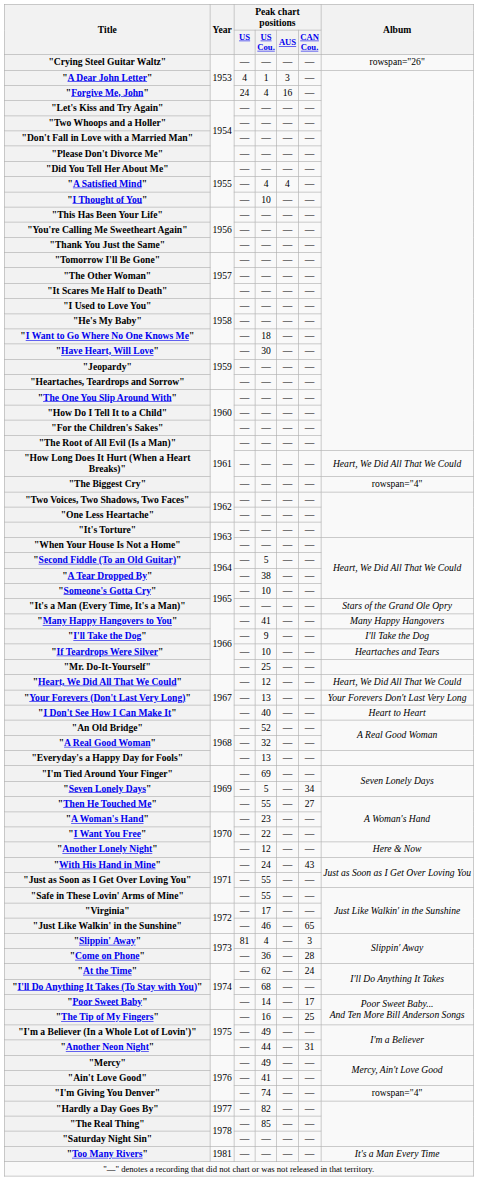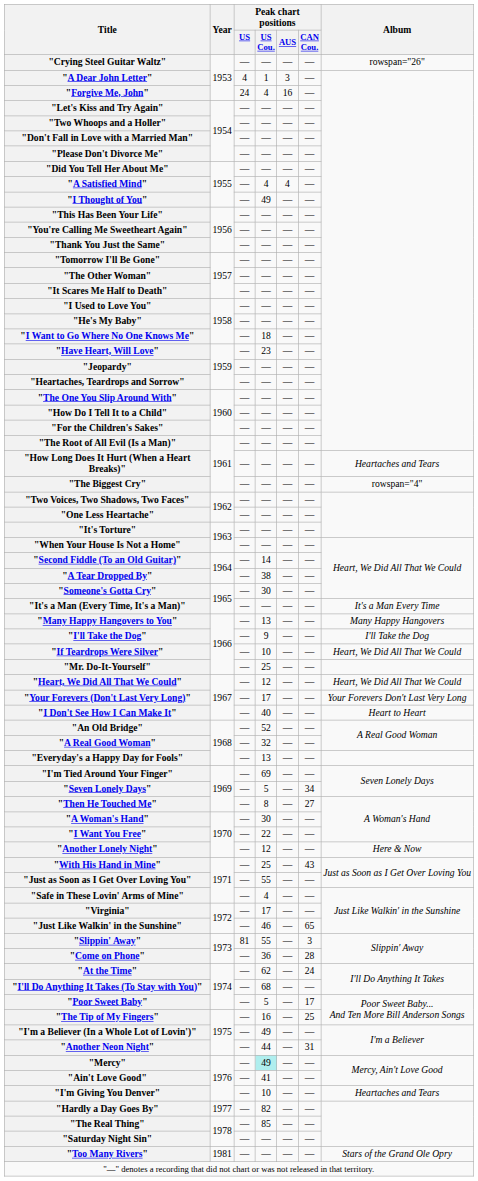(266, 199) 10 -> (266, 199) 49
(266, 351) 30 -> (266, 351) 23
(397, 463) Heart, We Did All That We Could -> (397, 463) Heartaches and Tears
(266, 560) 5 -> (266, 560) 14
(266, 591) 10 -> (266, 591) 30
(397, 606) Stars of the Grand Ole Opry -> (397, 606) It's a Man Every Time
(266, 621) 41 -> (266, 621) 13
(397, 651) Heartaches and Tears -> (397, 651) Heart, We Did All That We Could
(266, 697) 13 -> (266, 697) 17
(266, 804) 55 -> (266, 804) 8
(266, 819) 23 -> (266, 819) 30
(266, 865) 24 -> (266, 865) 25
(266, 895) 55 -> (266, 895) 4
(266, 941) 4 -> (266, 941) 55
(266, 1002) 14 -> (266, 1002) 5
(266, 1063) no background -> (266, 1063) paleturquoise background
(266, 1093) 74 -> (266, 1093) 10
(397, 1093) rowspan="4" -> (397, 1093) Heartaches and Tears
(397, 1154) It's a Man Every Time -> (397, 1154) Stars of the Grand Ole Opry
